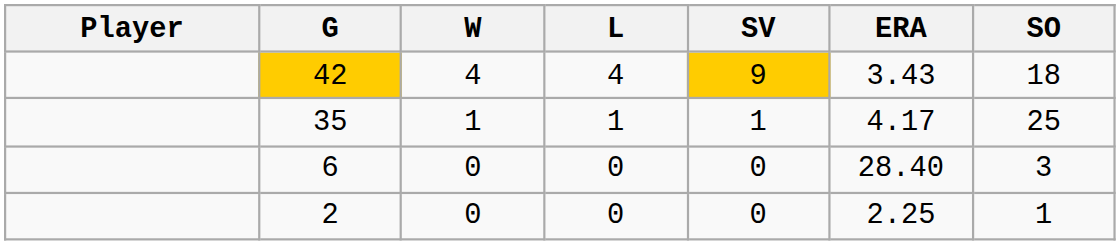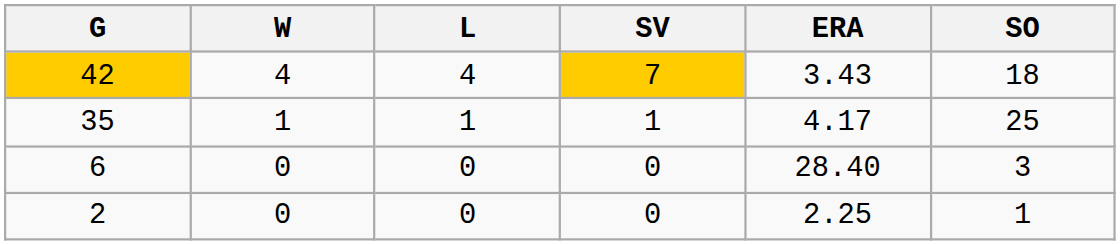- column: (132, 29)
(758, 75) 9 -> (653, 75) 7
